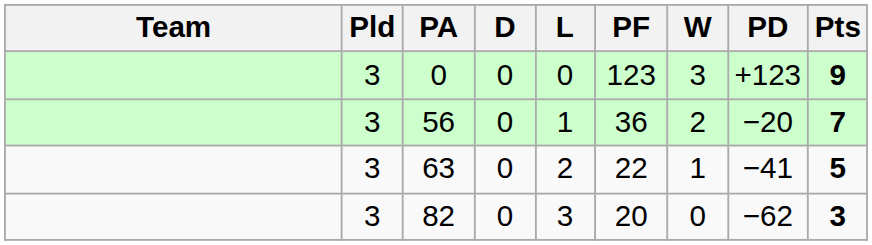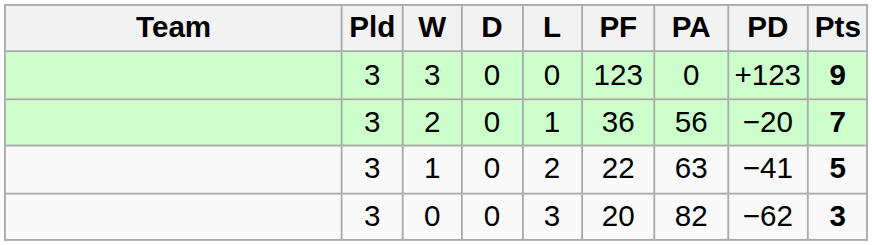columns swapped: (698, 27) <-> (439, 27)
